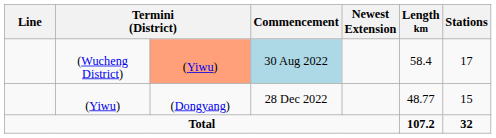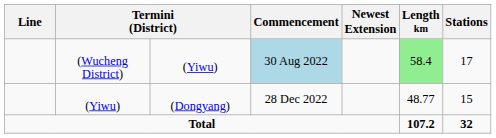(200, 67) lightsalmon background -> (200, 67) no background
(421, 61) no background -> (421, 61) lightgreen background
